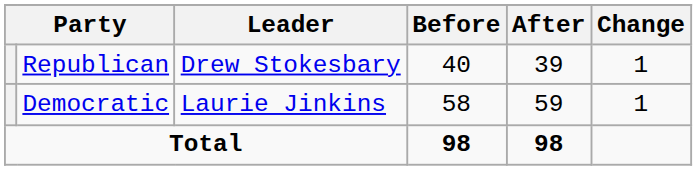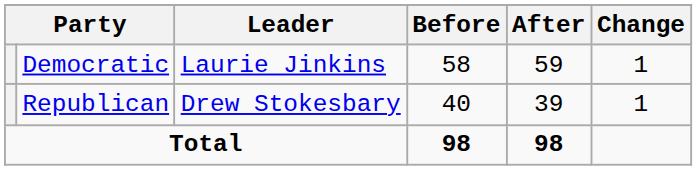rows swapped: (96, 105) <-> (96, 65)
